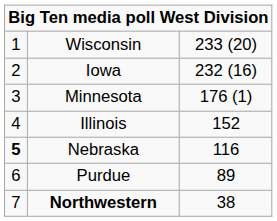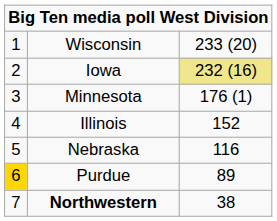(226, 71) no background -> (226, 71) khaki background
(16, 150) bold -> (16, 150) normal
(16, 176) no background -> (16, 176) gold background
